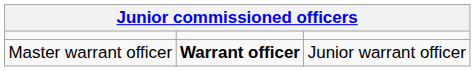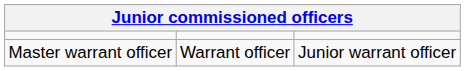(240, 52) bold -> (235, 52) normal
